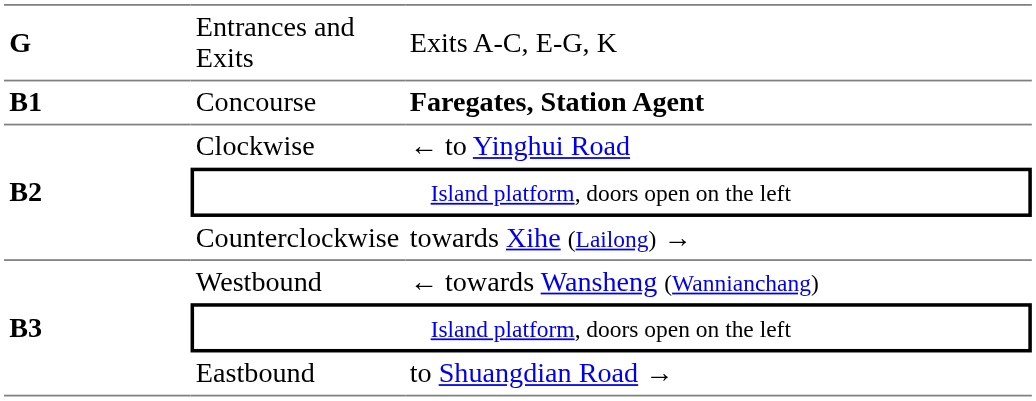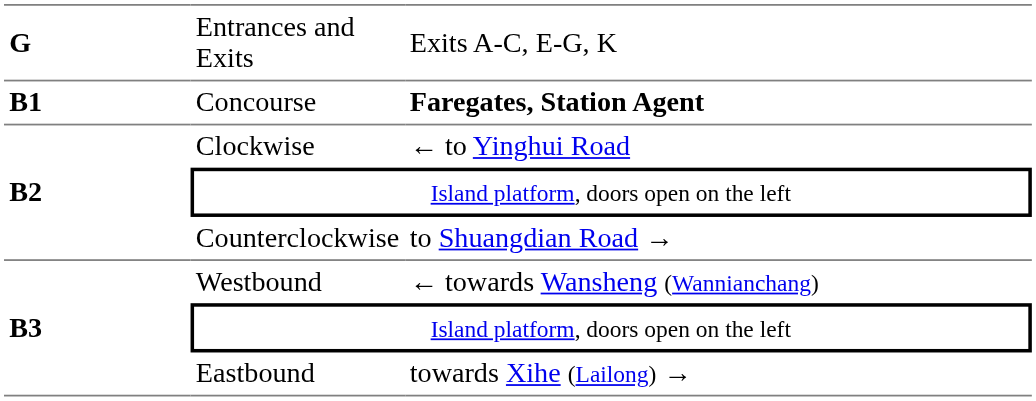(551, 237) towards Xihe (Lailong) → -> (542, 237) to Shuangdian Road →
(542, 373) to Shuangdian Road → -> (551, 373) towards Xihe (Lailong) →
